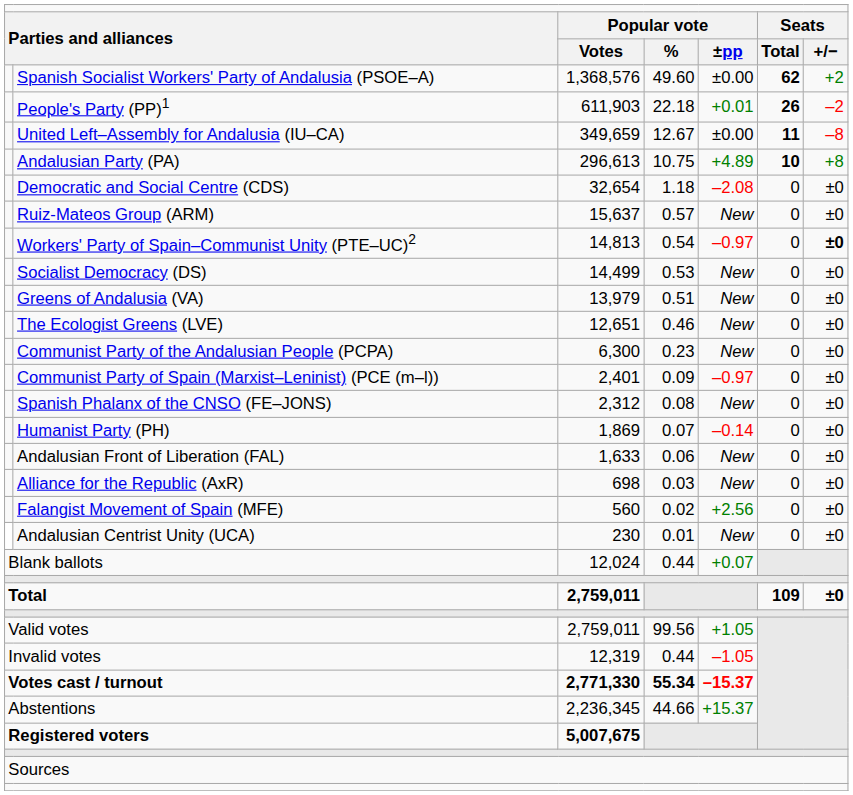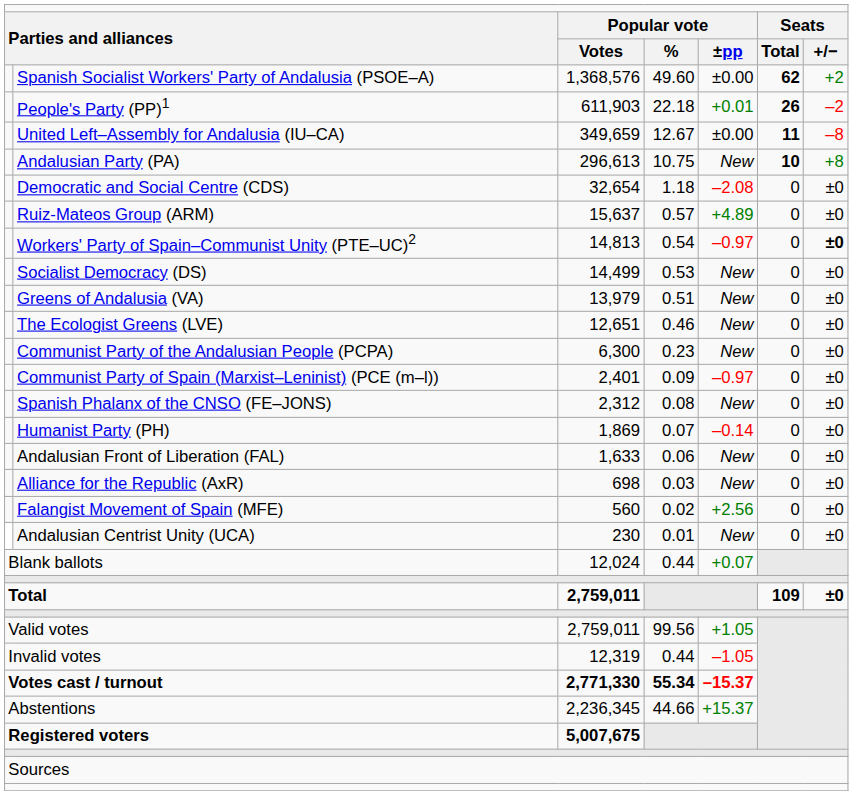(732, 161) +4.89 -> (737, 161) New
(737, 214) New -> (732, 214) +4.89
